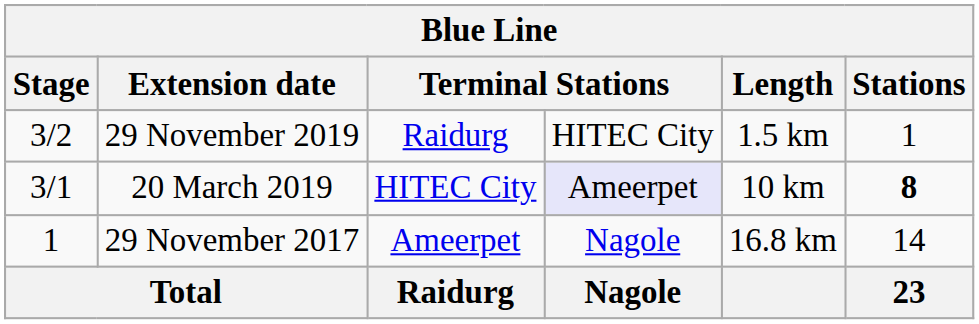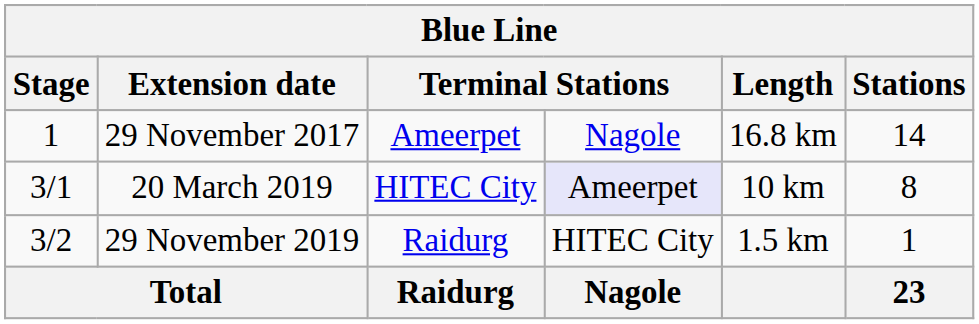rows swapped: (232, 239) <-> (232, 135)
(909, 187) bold -> (909, 187) normal
